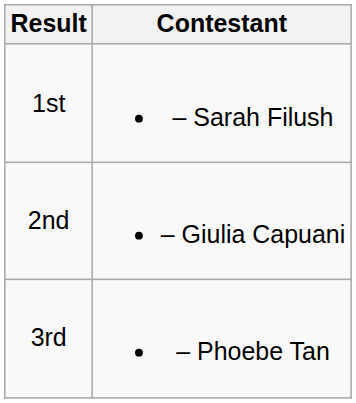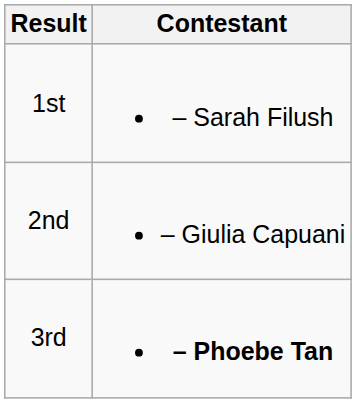(222, 352) normal -> (222, 352) bold
